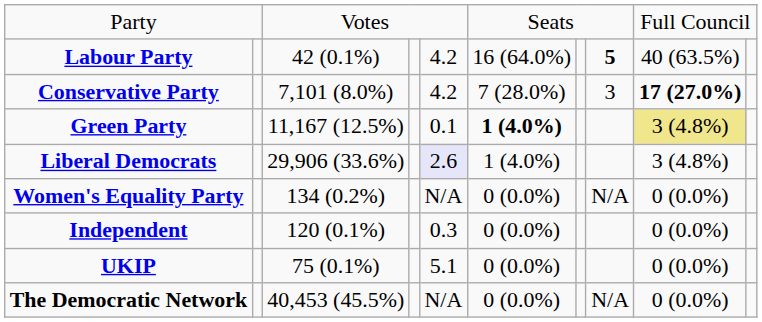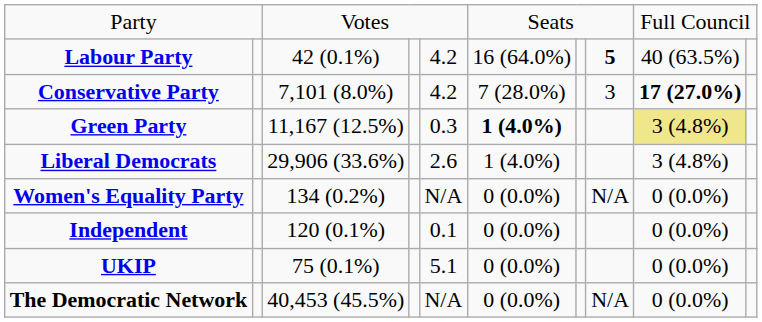(443, 126) 0.1 -> (443, 126) 0.3
(443, 160) lavender background -> (443, 160) no background
(443, 230) 0.3 -> (443, 230) 0.1
